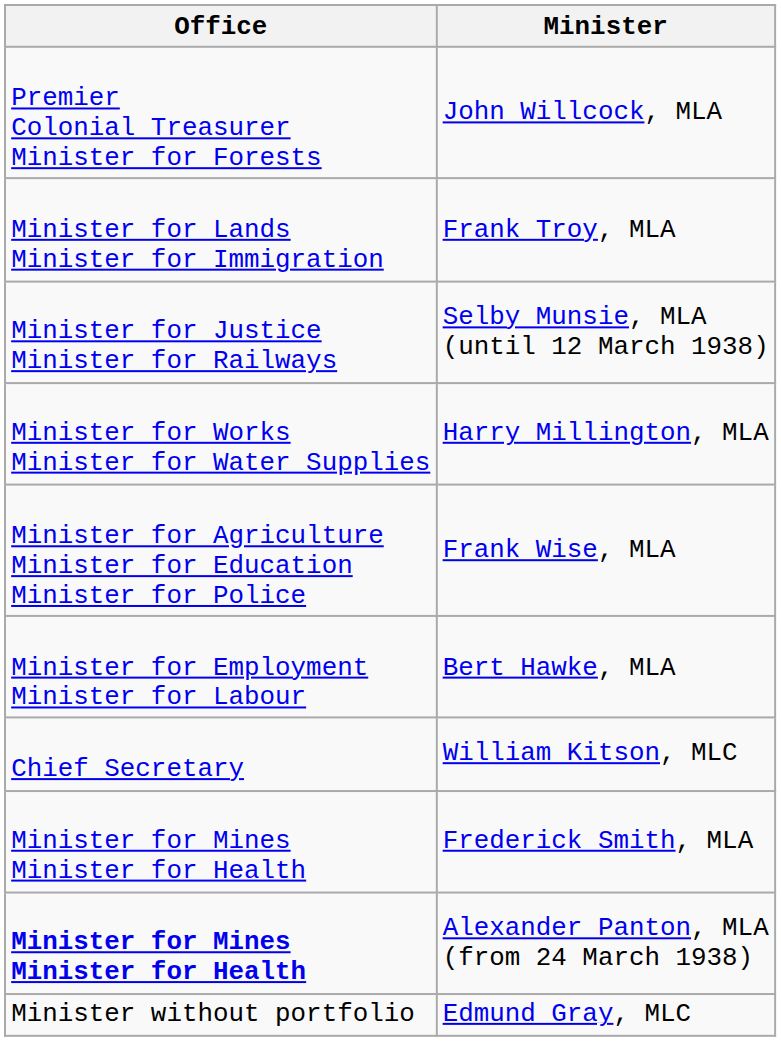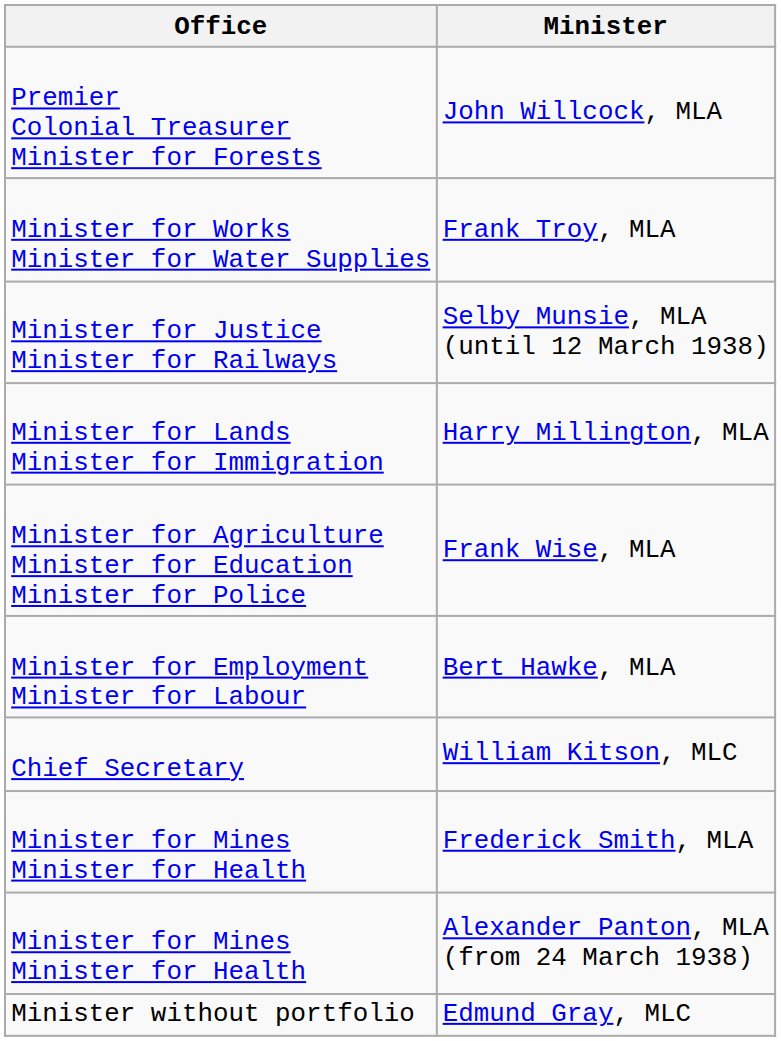(197, 245) Minister for Lands Minister for Immigration -> (221, 245) Minister for Works Minister for Water Supplies
(221, 448) Minister for Works Minister for Water Supplies -> (197, 448) Minister for Lands Minister for Immigration
(159, 958) bold -> (159, 958) normal
